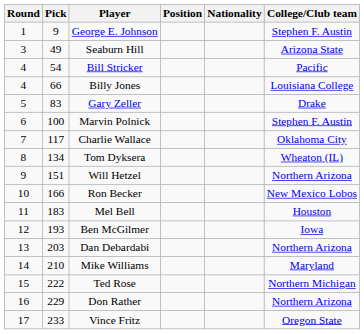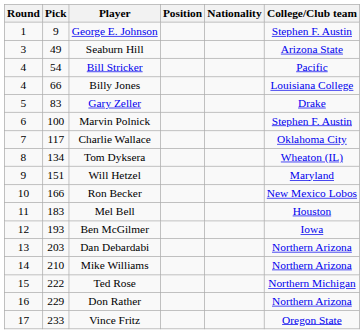(312, 175) Northern Arizona -> (312, 175) Maryland
(312, 265) Maryland -> (312, 265) Northern Arizona
